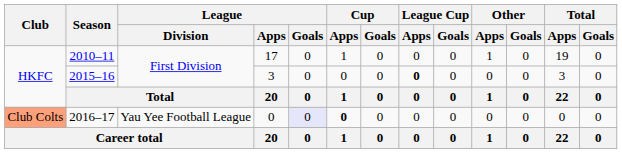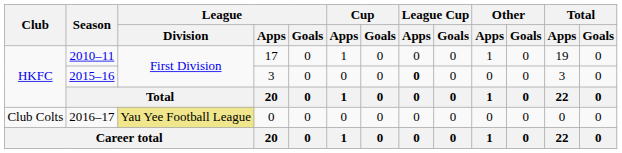(35, 117) lightsalmon background -> (35, 117) no background
(186, 117) no background -> (186, 117) khaki background
(308, 117) lavender background -> (308, 117) no background
(344, 117) bold -> (344, 117) normal
